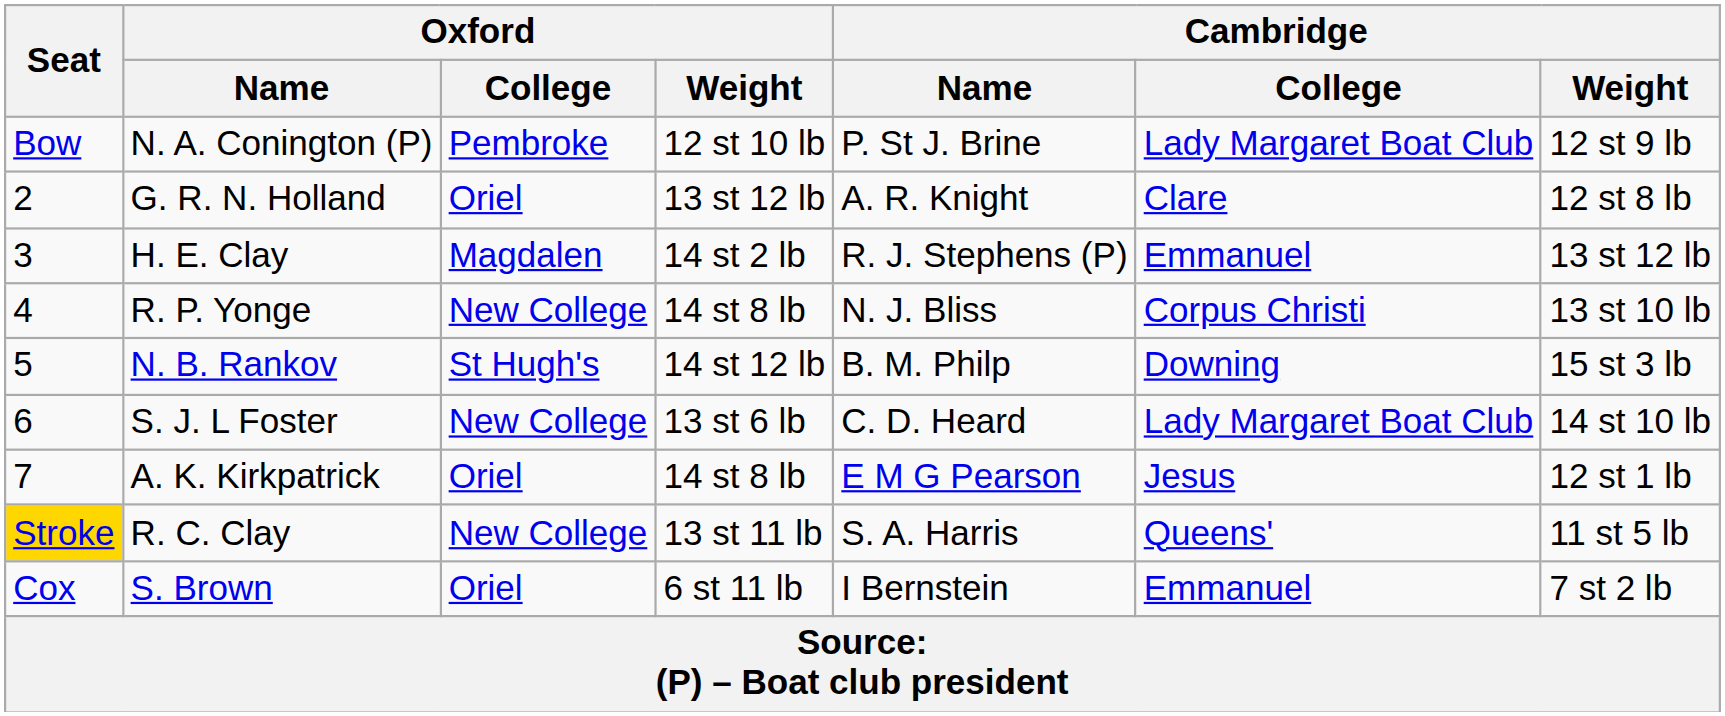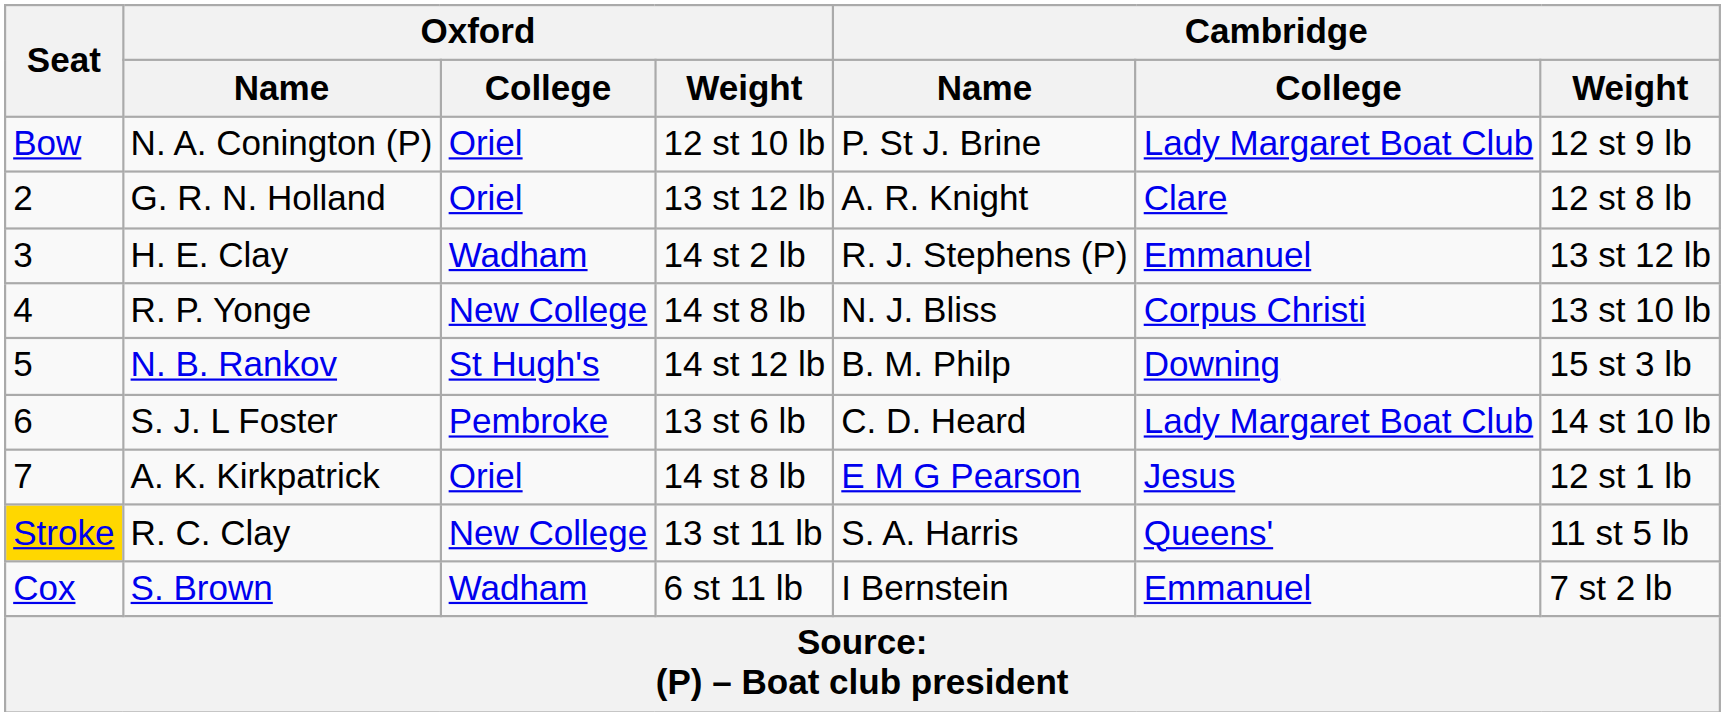(528, 143) Pembroke -> (486, 143) Oriel
(526, 254) Magdalen -> (518, 254) Wadham
(548, 421) New College -> (528, 421) Pembroke
(486, 587) Oriel -> (518, 587) Wadham
